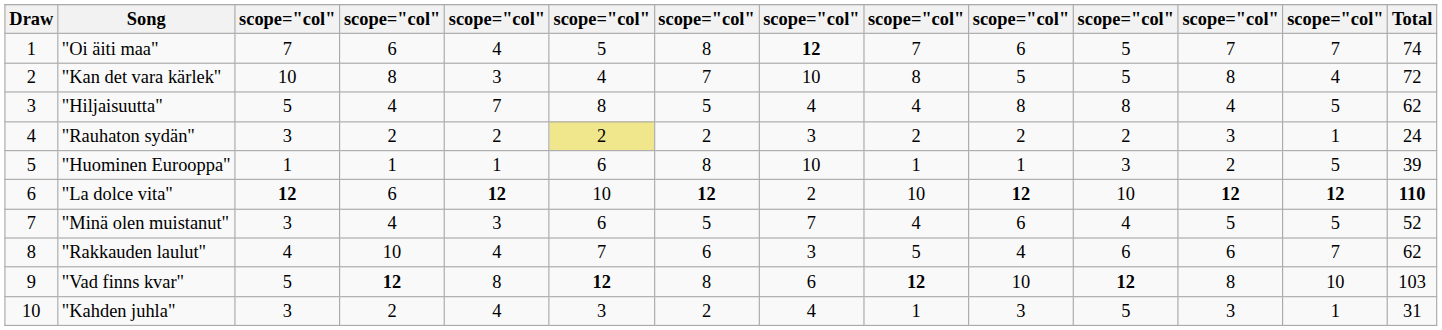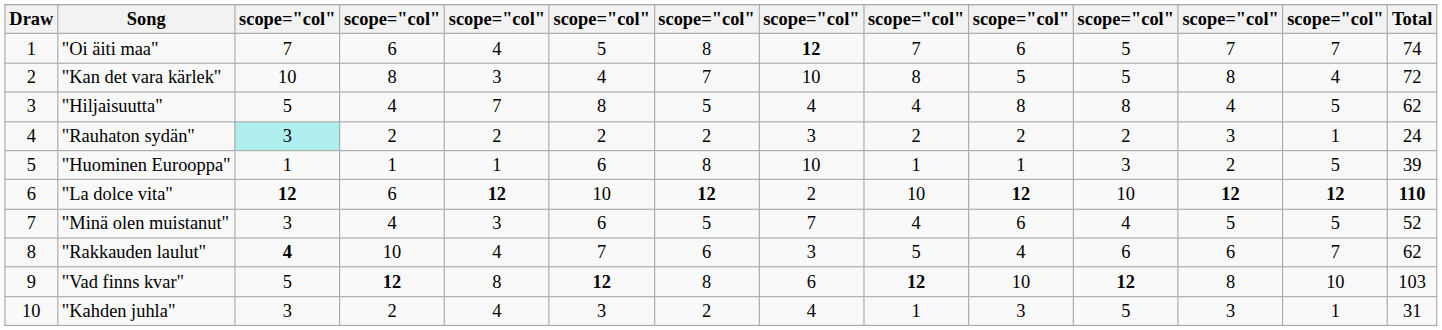(287, 135) no background -> (287, 135) paleturquoise background
(602, 135) khaki background -> (602, 135) no background
(287, 252) normal -> (287, 252) bold
